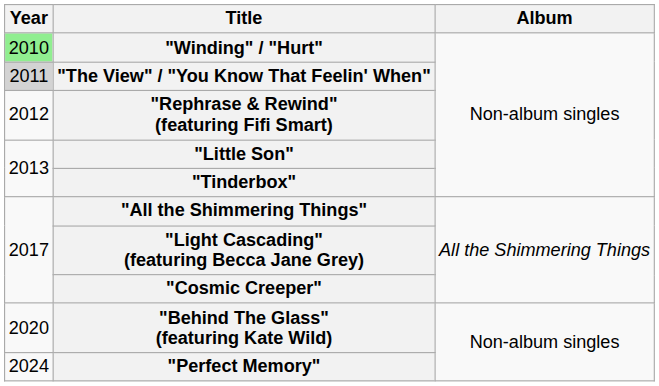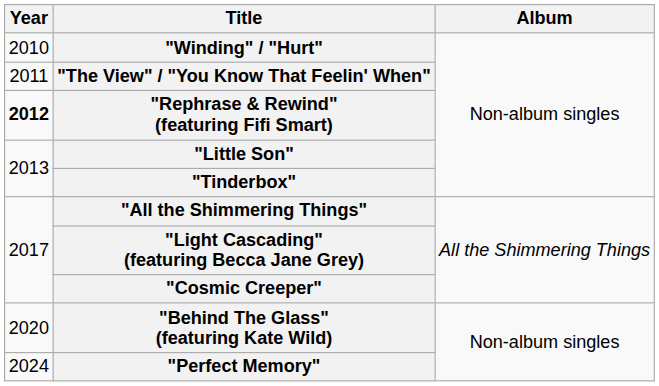(29, 47) lightgreen background -> (29, 47) no background
(29, 76) lightgrey background -> (29, 76) no background
(29, 115) normal -> (29, 115) bold
